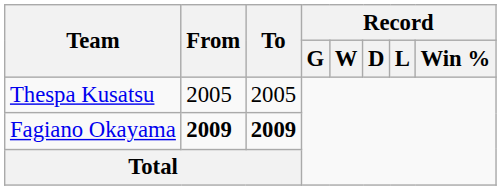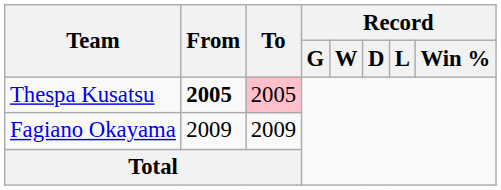(209, 94) normal -> (209, 94) bold
(273, 94) no background -> (273, 94) pink background
(209, 130) bold -> (209, 130) normal
(273, 130) bold -> (273, 130) normal
